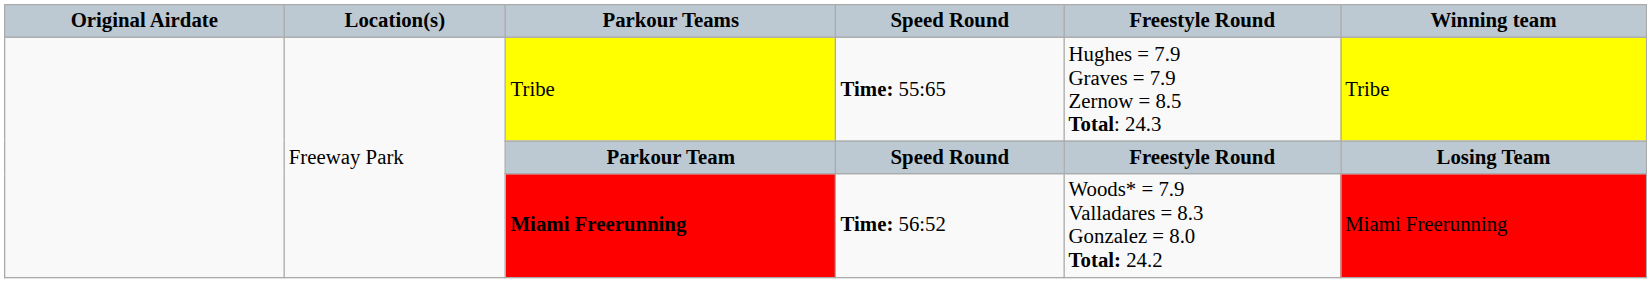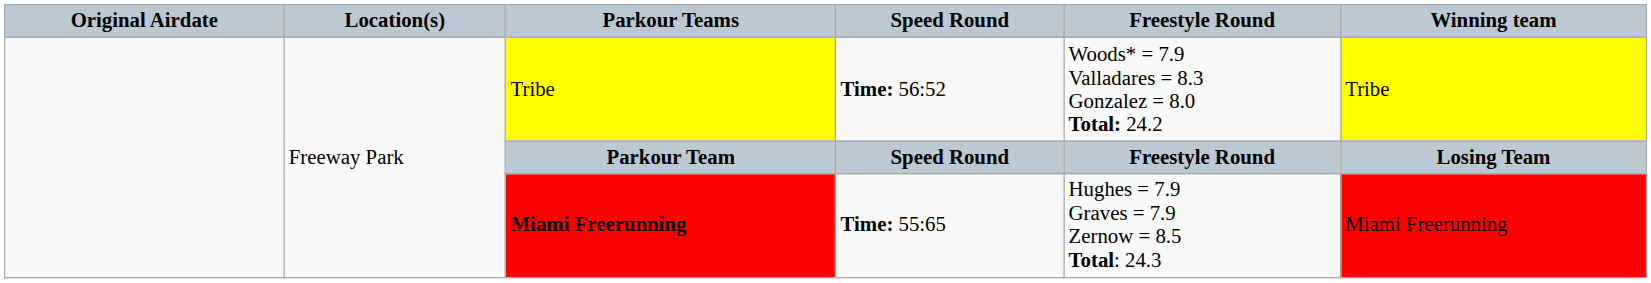(893, 89) Time: 55:65 -> (893, 89) Time: 56:52
(1125, 89) Hughes = 7.9 Graves = 7.9 Zernow = 8.5 Total: 24.3 -> (1136, 89) Woods* = 7.9 Valladares = 8.3 Gonzalez = 8.0 Total: 24.2
(893, 225) Time: 56:52 -> (893, 225) Time: 55:65
(1136, 225) Woods* = 7.9 Valladares = 8.3 Gonzalez = 8.0 Total: 24.2 -> (1125, 225) Hughes = 7.9 Graves = 7.9 Zernow = 8.5 Total: 24.3
